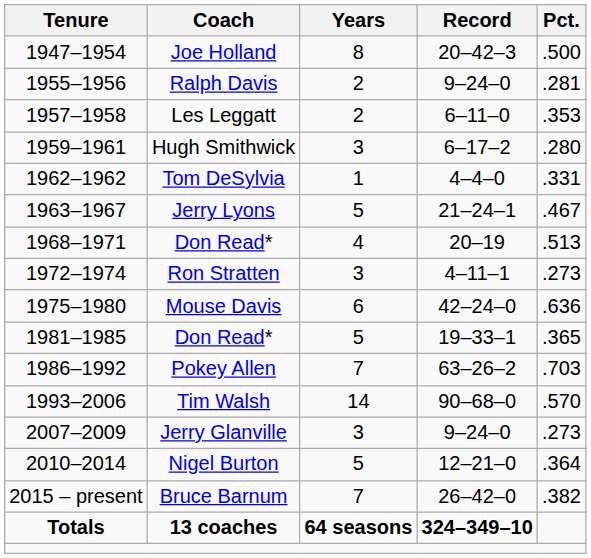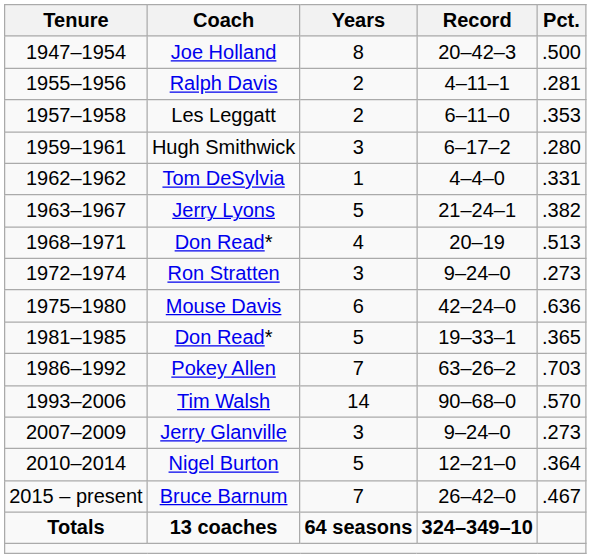(477, 83) 9–24–0 -> (477, 83) 4–11–1
(561, 210) .467 -> (561, 210) .382
(477, 274) 4–11–1 -> (477, 274) 9–24–0
(561, 496) .382 -> (561, 496) .467
